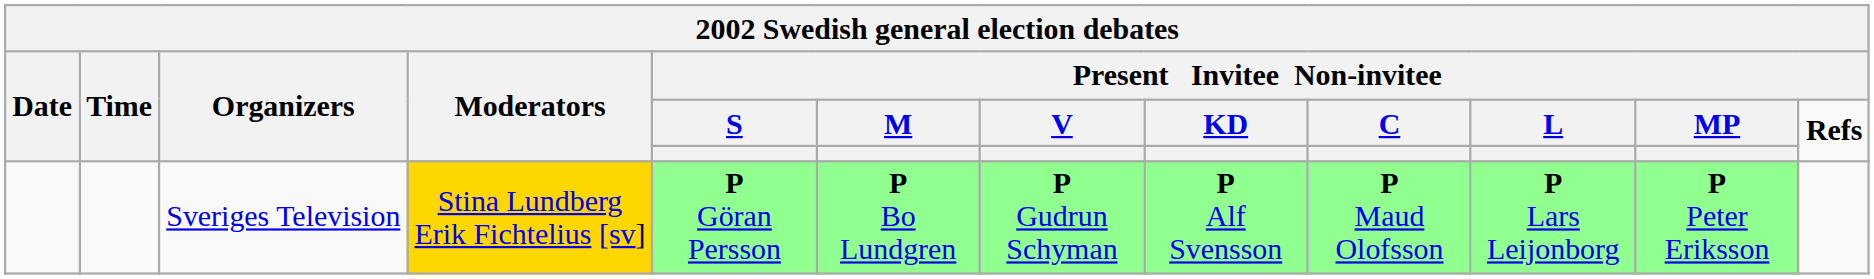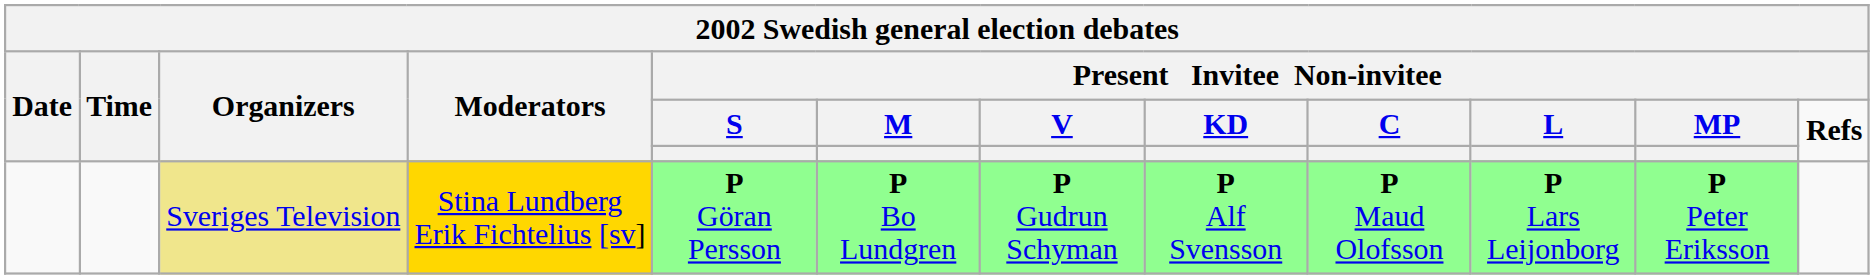(283, 217) no background -> (283, 217) khaki background
